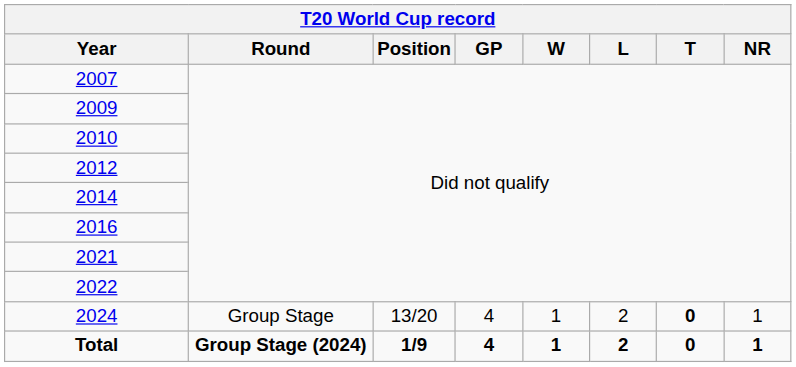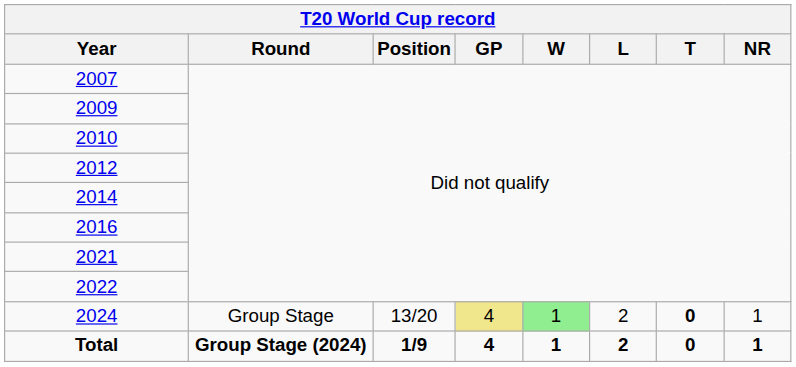(489, 316) no background -> (489, 316) khaki background
(556, 316) no background -> (556, 316) lightgreen background
